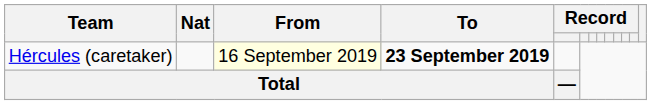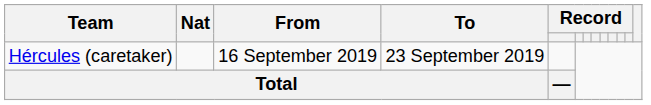(298, 55) lightyellow background -> (298, 55) no background
(467, 55) bold -> (465, 55) normal
